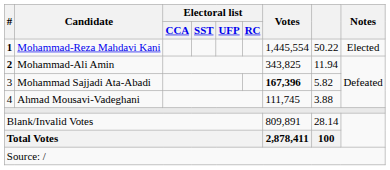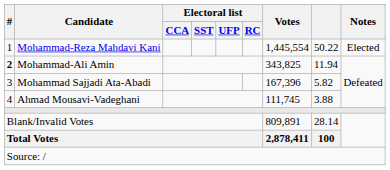(10, 47) bold -> (10, 47) normal
(283, 82) bold -> (283, 82) normal
